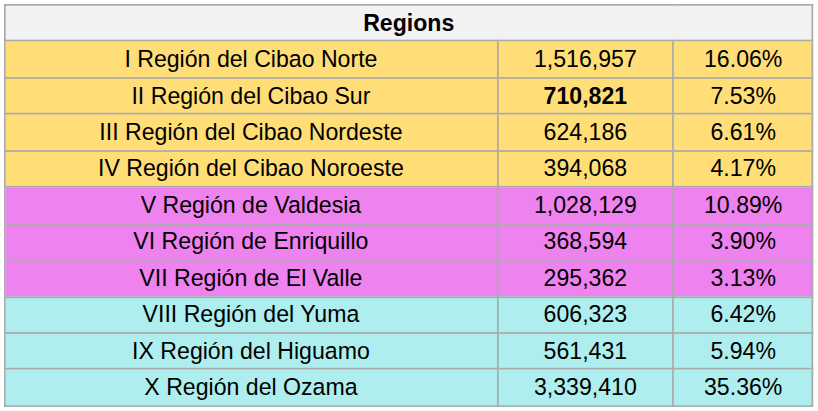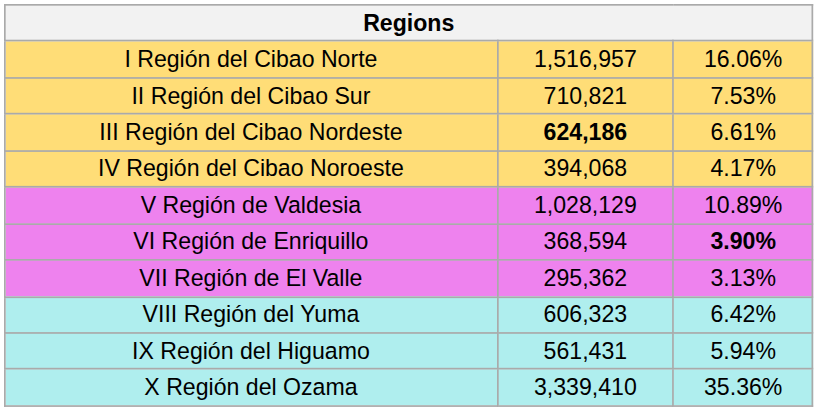(585, 96) bold -> (585, 96) normal
(585, 132) normal -> (585, 132) bold
(743, 241) normal -> (743, 241) bold
